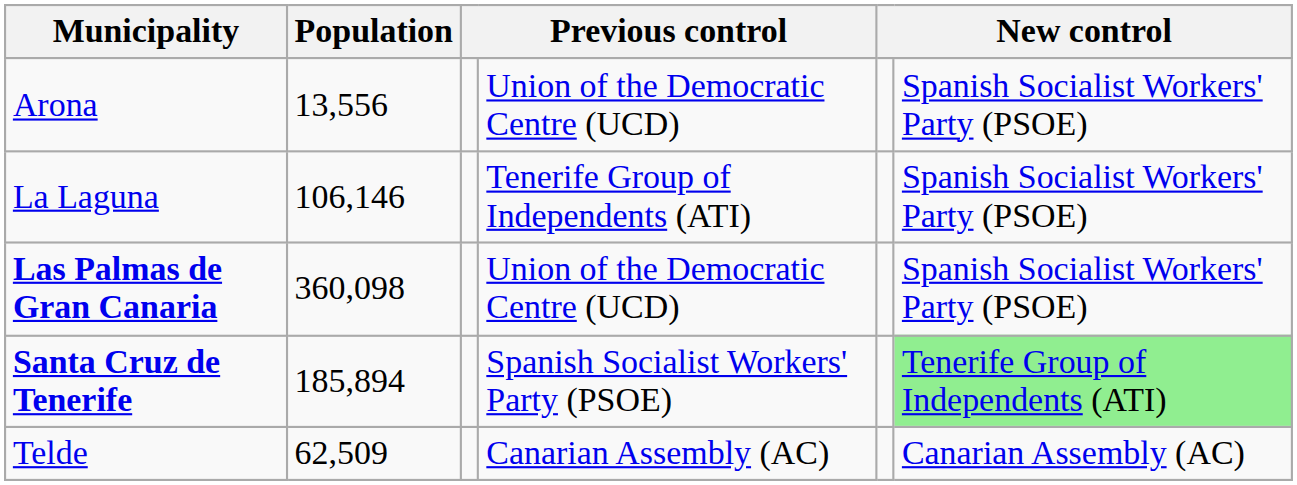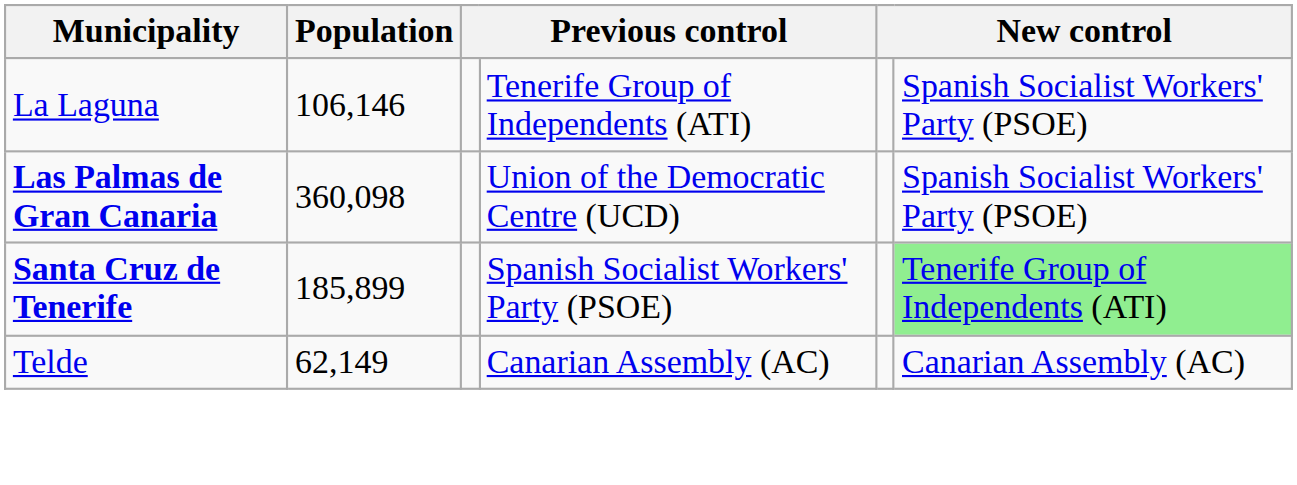- row: (55, 104)
(350, 380) 185,894 -> (350, 288) 185,899
(341, 453) 62,509 -> (342, 361) 62,149
